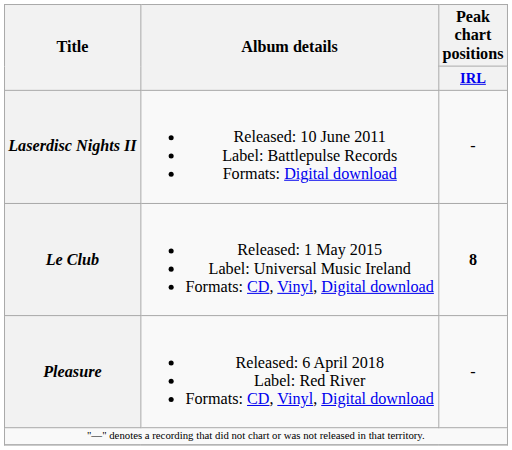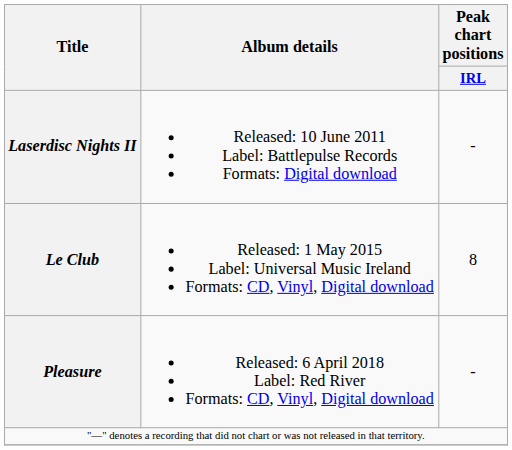(473, 259) bold -> (473, 259) normal
